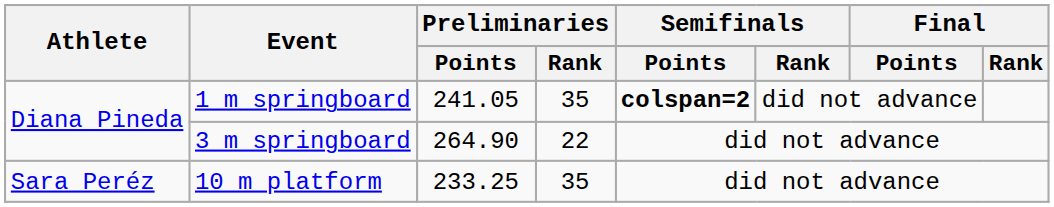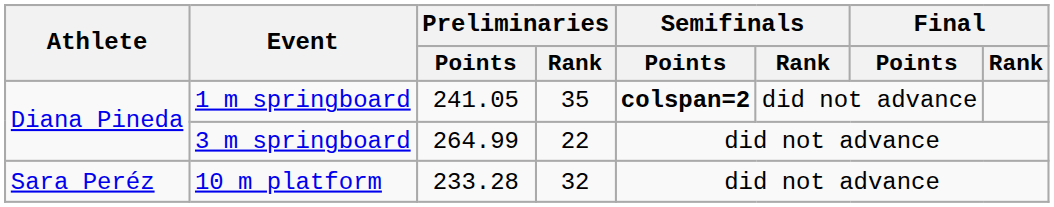(476, 141) 264.90 -> (476, 141) 264.99
(476, 181) 233.25 -> (476, 181) 233.28
(575, 181) 35 -> (575, 181) 32
